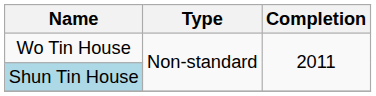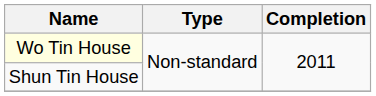(74, 47) no background -> (74, 47) lightyellow background
(74, 76) lightblue background -> (74, 76) no background
